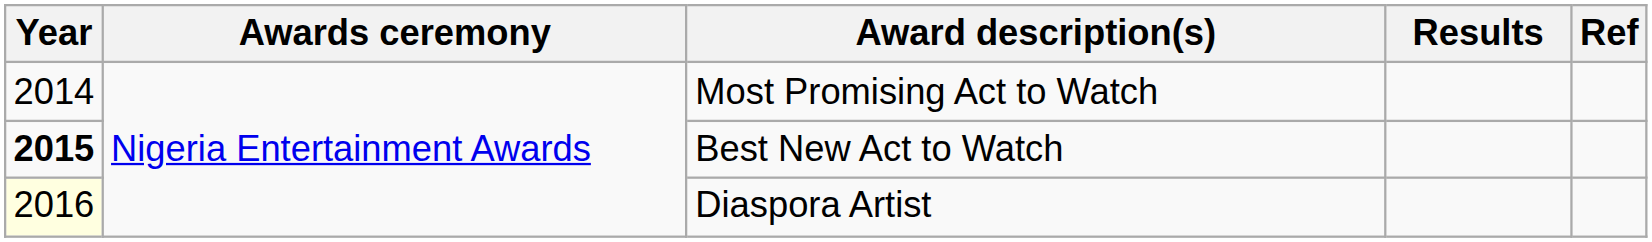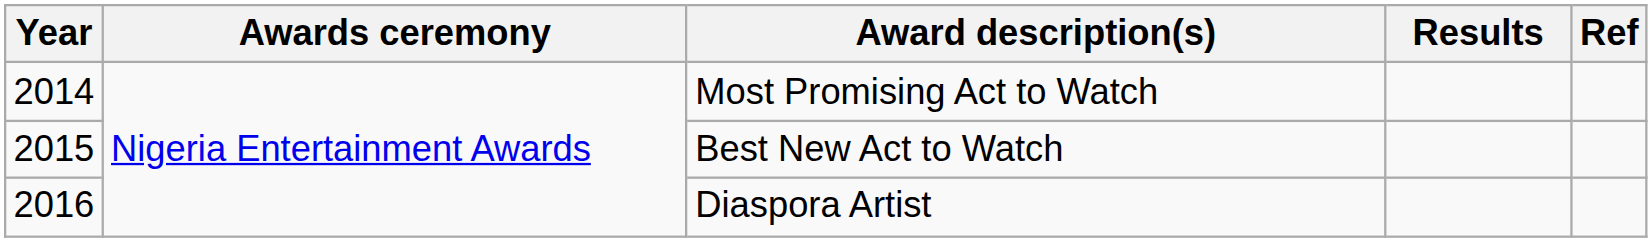(54, 148) bold -> (54, 148) normal
(54, 206) lightyellow background -> (54, 206) no background
